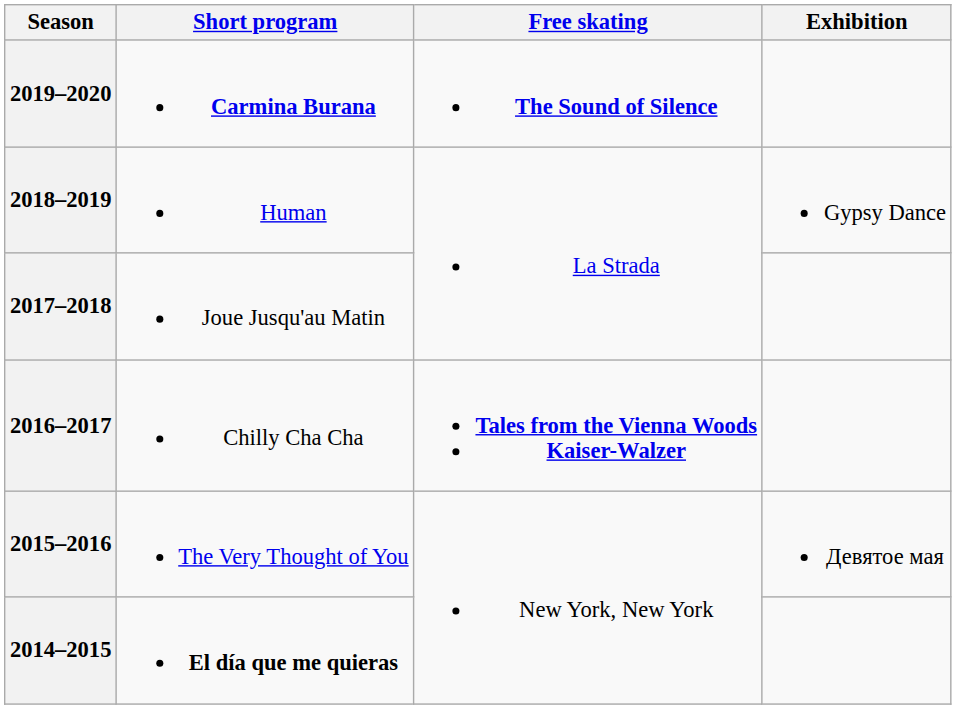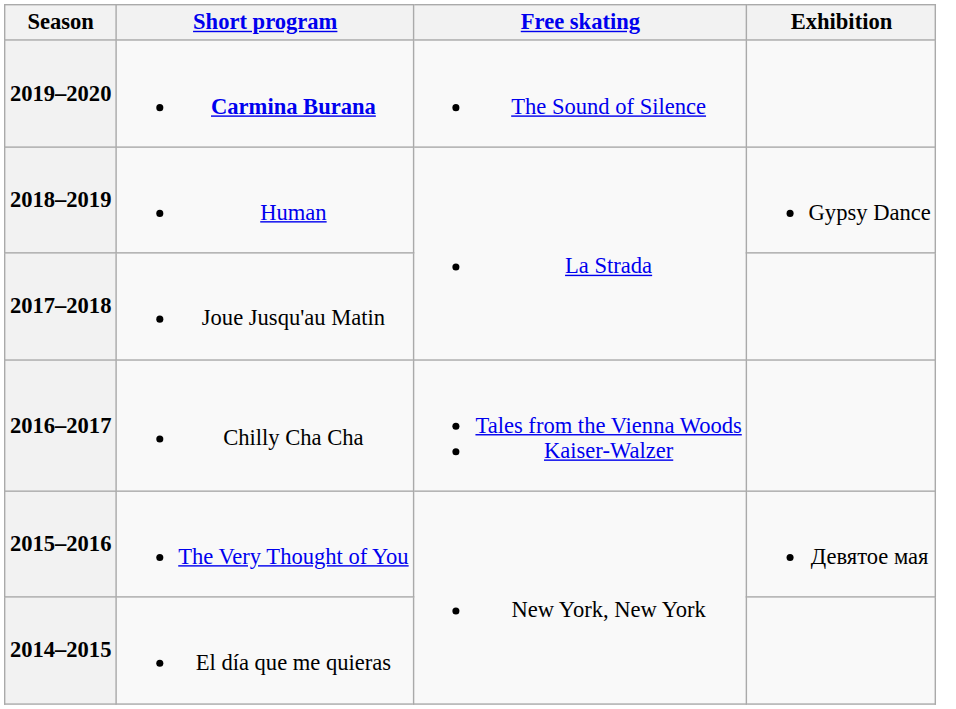(588, 106) bold -> (580, 106) normal
(588, 438) bold -> (580, 438) normal
(265, 663) bold -> (265, 663) normal
